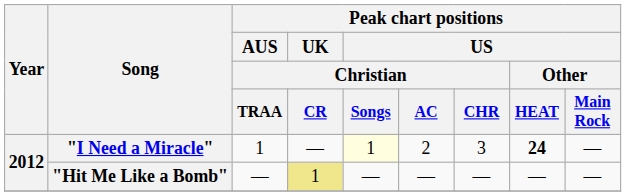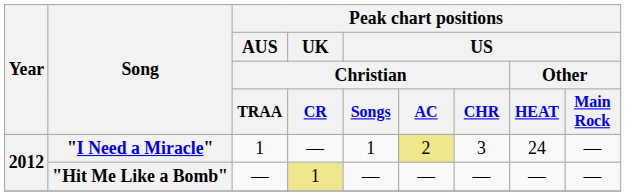(371, 148) lightyellow background -> (371, 148) no background
(426, 148) no background -> (426, 148) khaki background
(537, 148) bold -> (537, 148) normal
